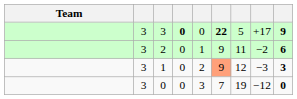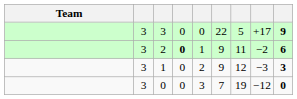(182, 31) bold -> (182, 31) normal
(221, 31) bold -> (221, 31) normal
(182, 49) normal -> (182, 49) bold
(221, 67) lightsalmon background -> (221, 67) no background
